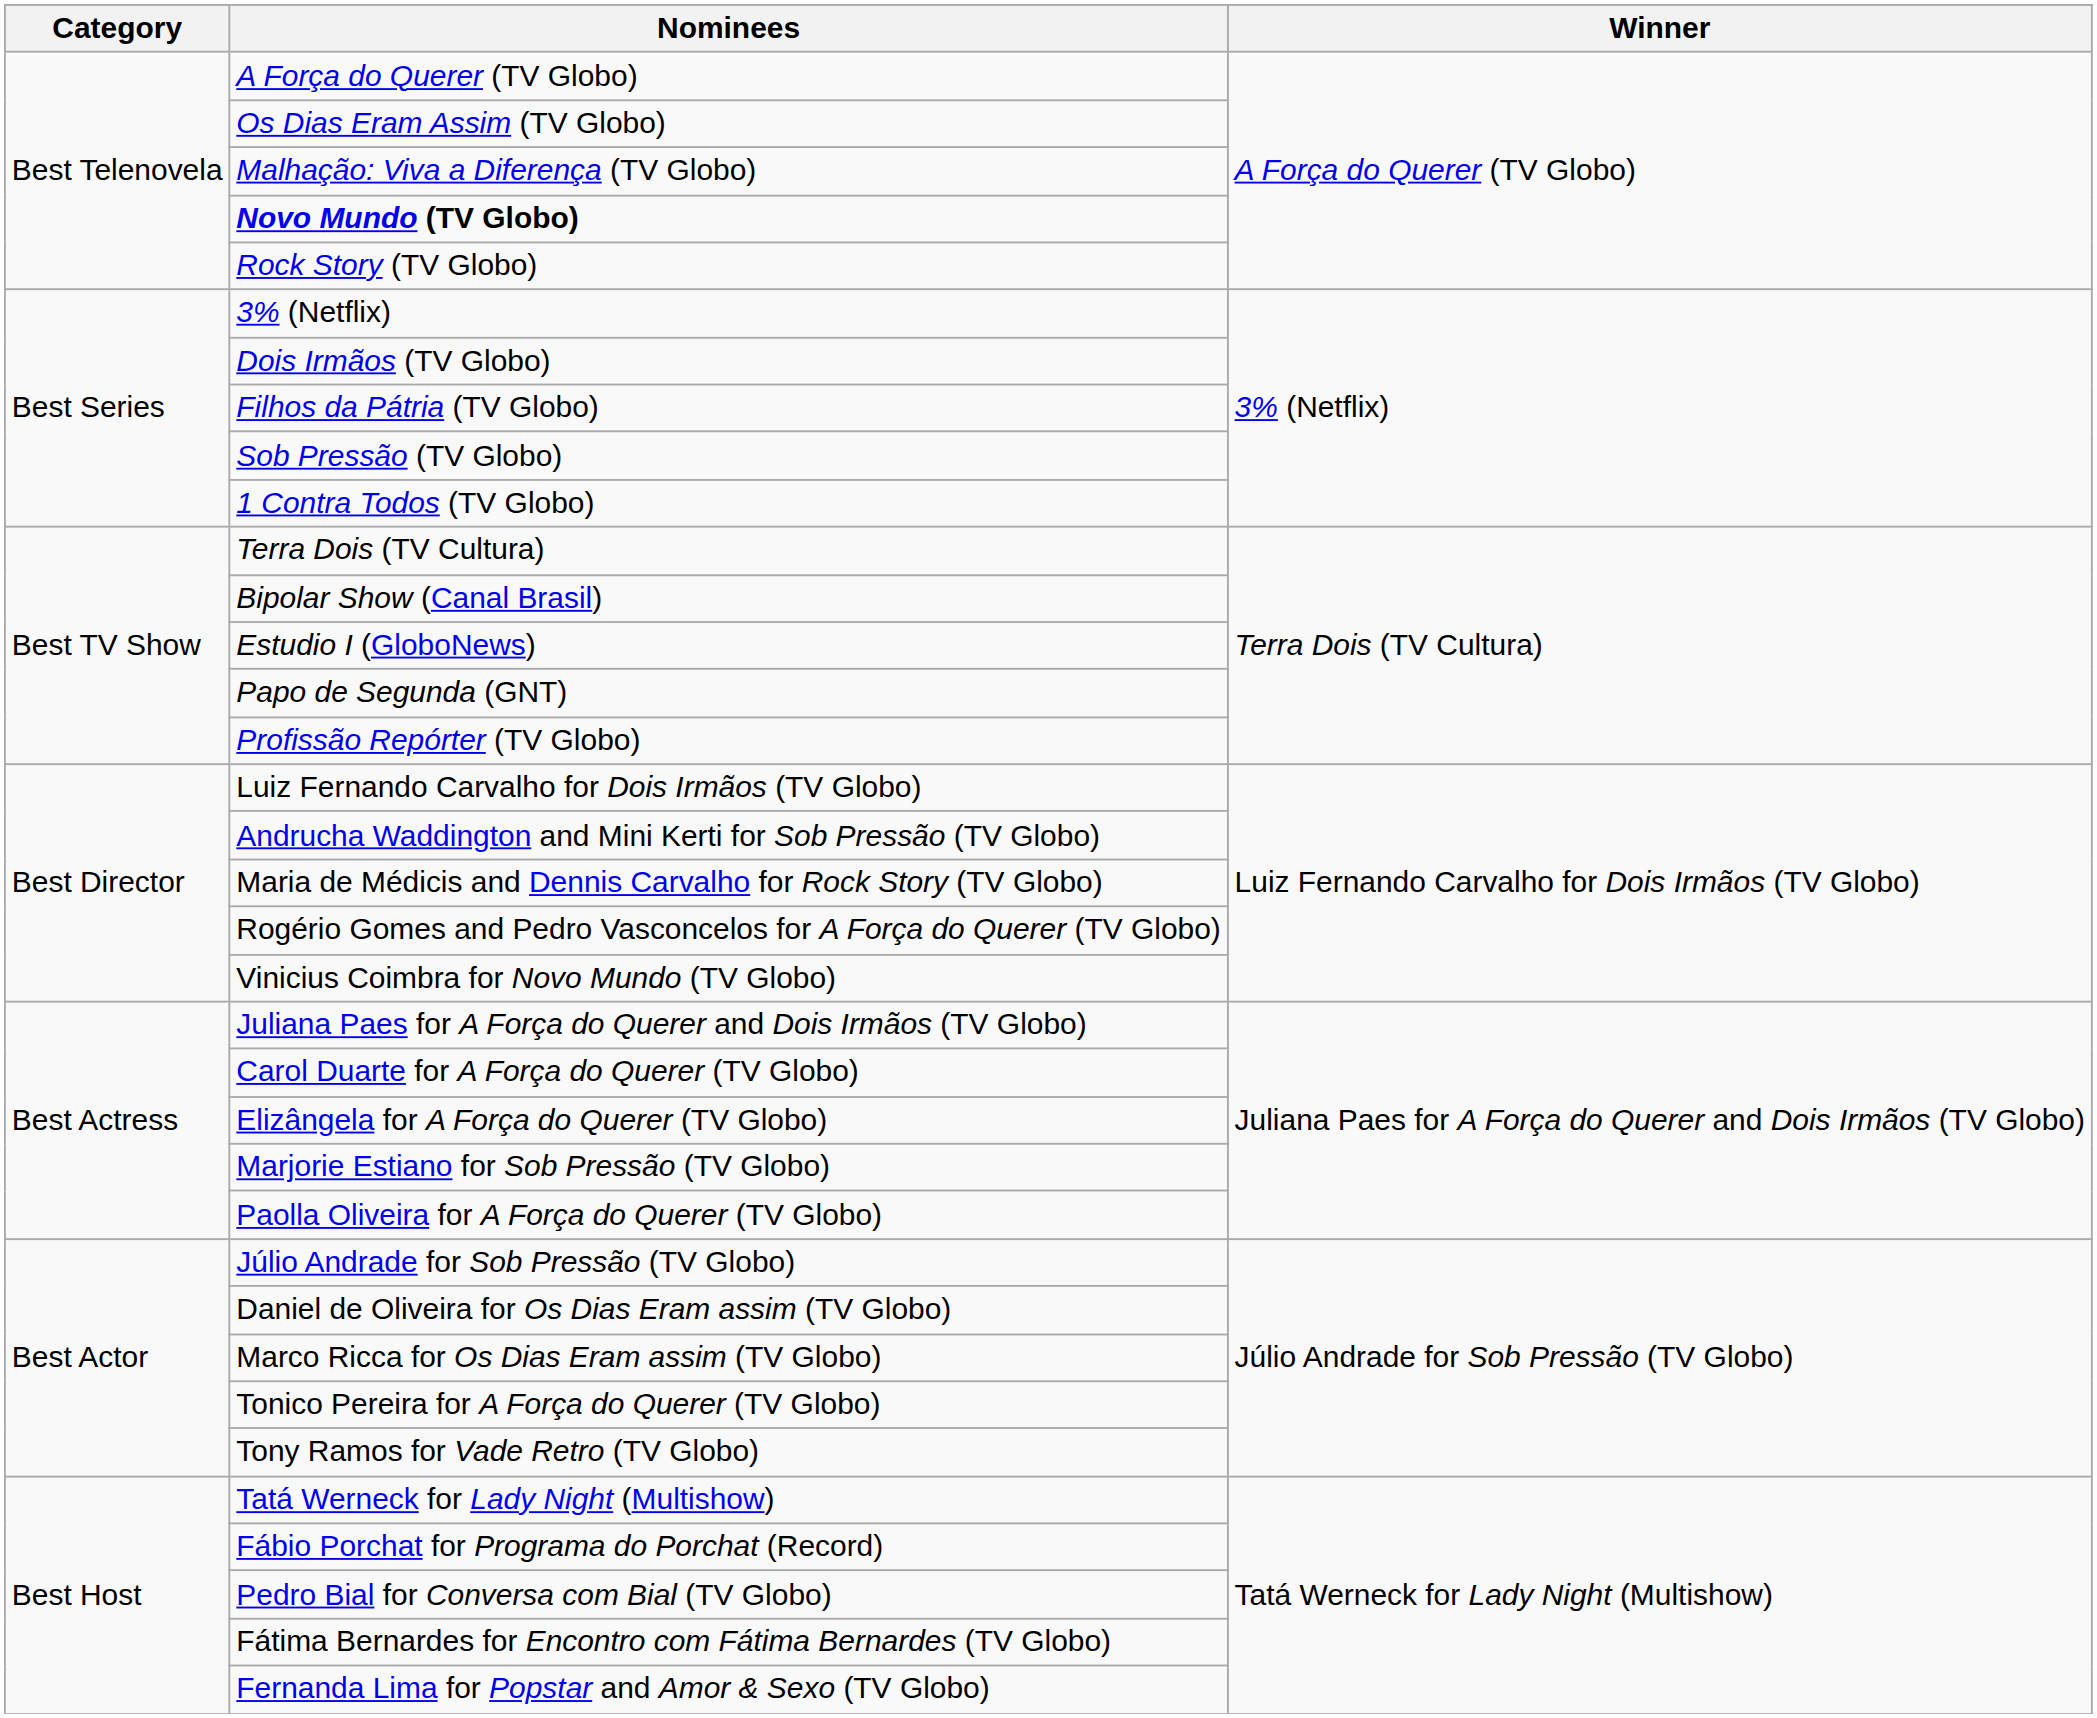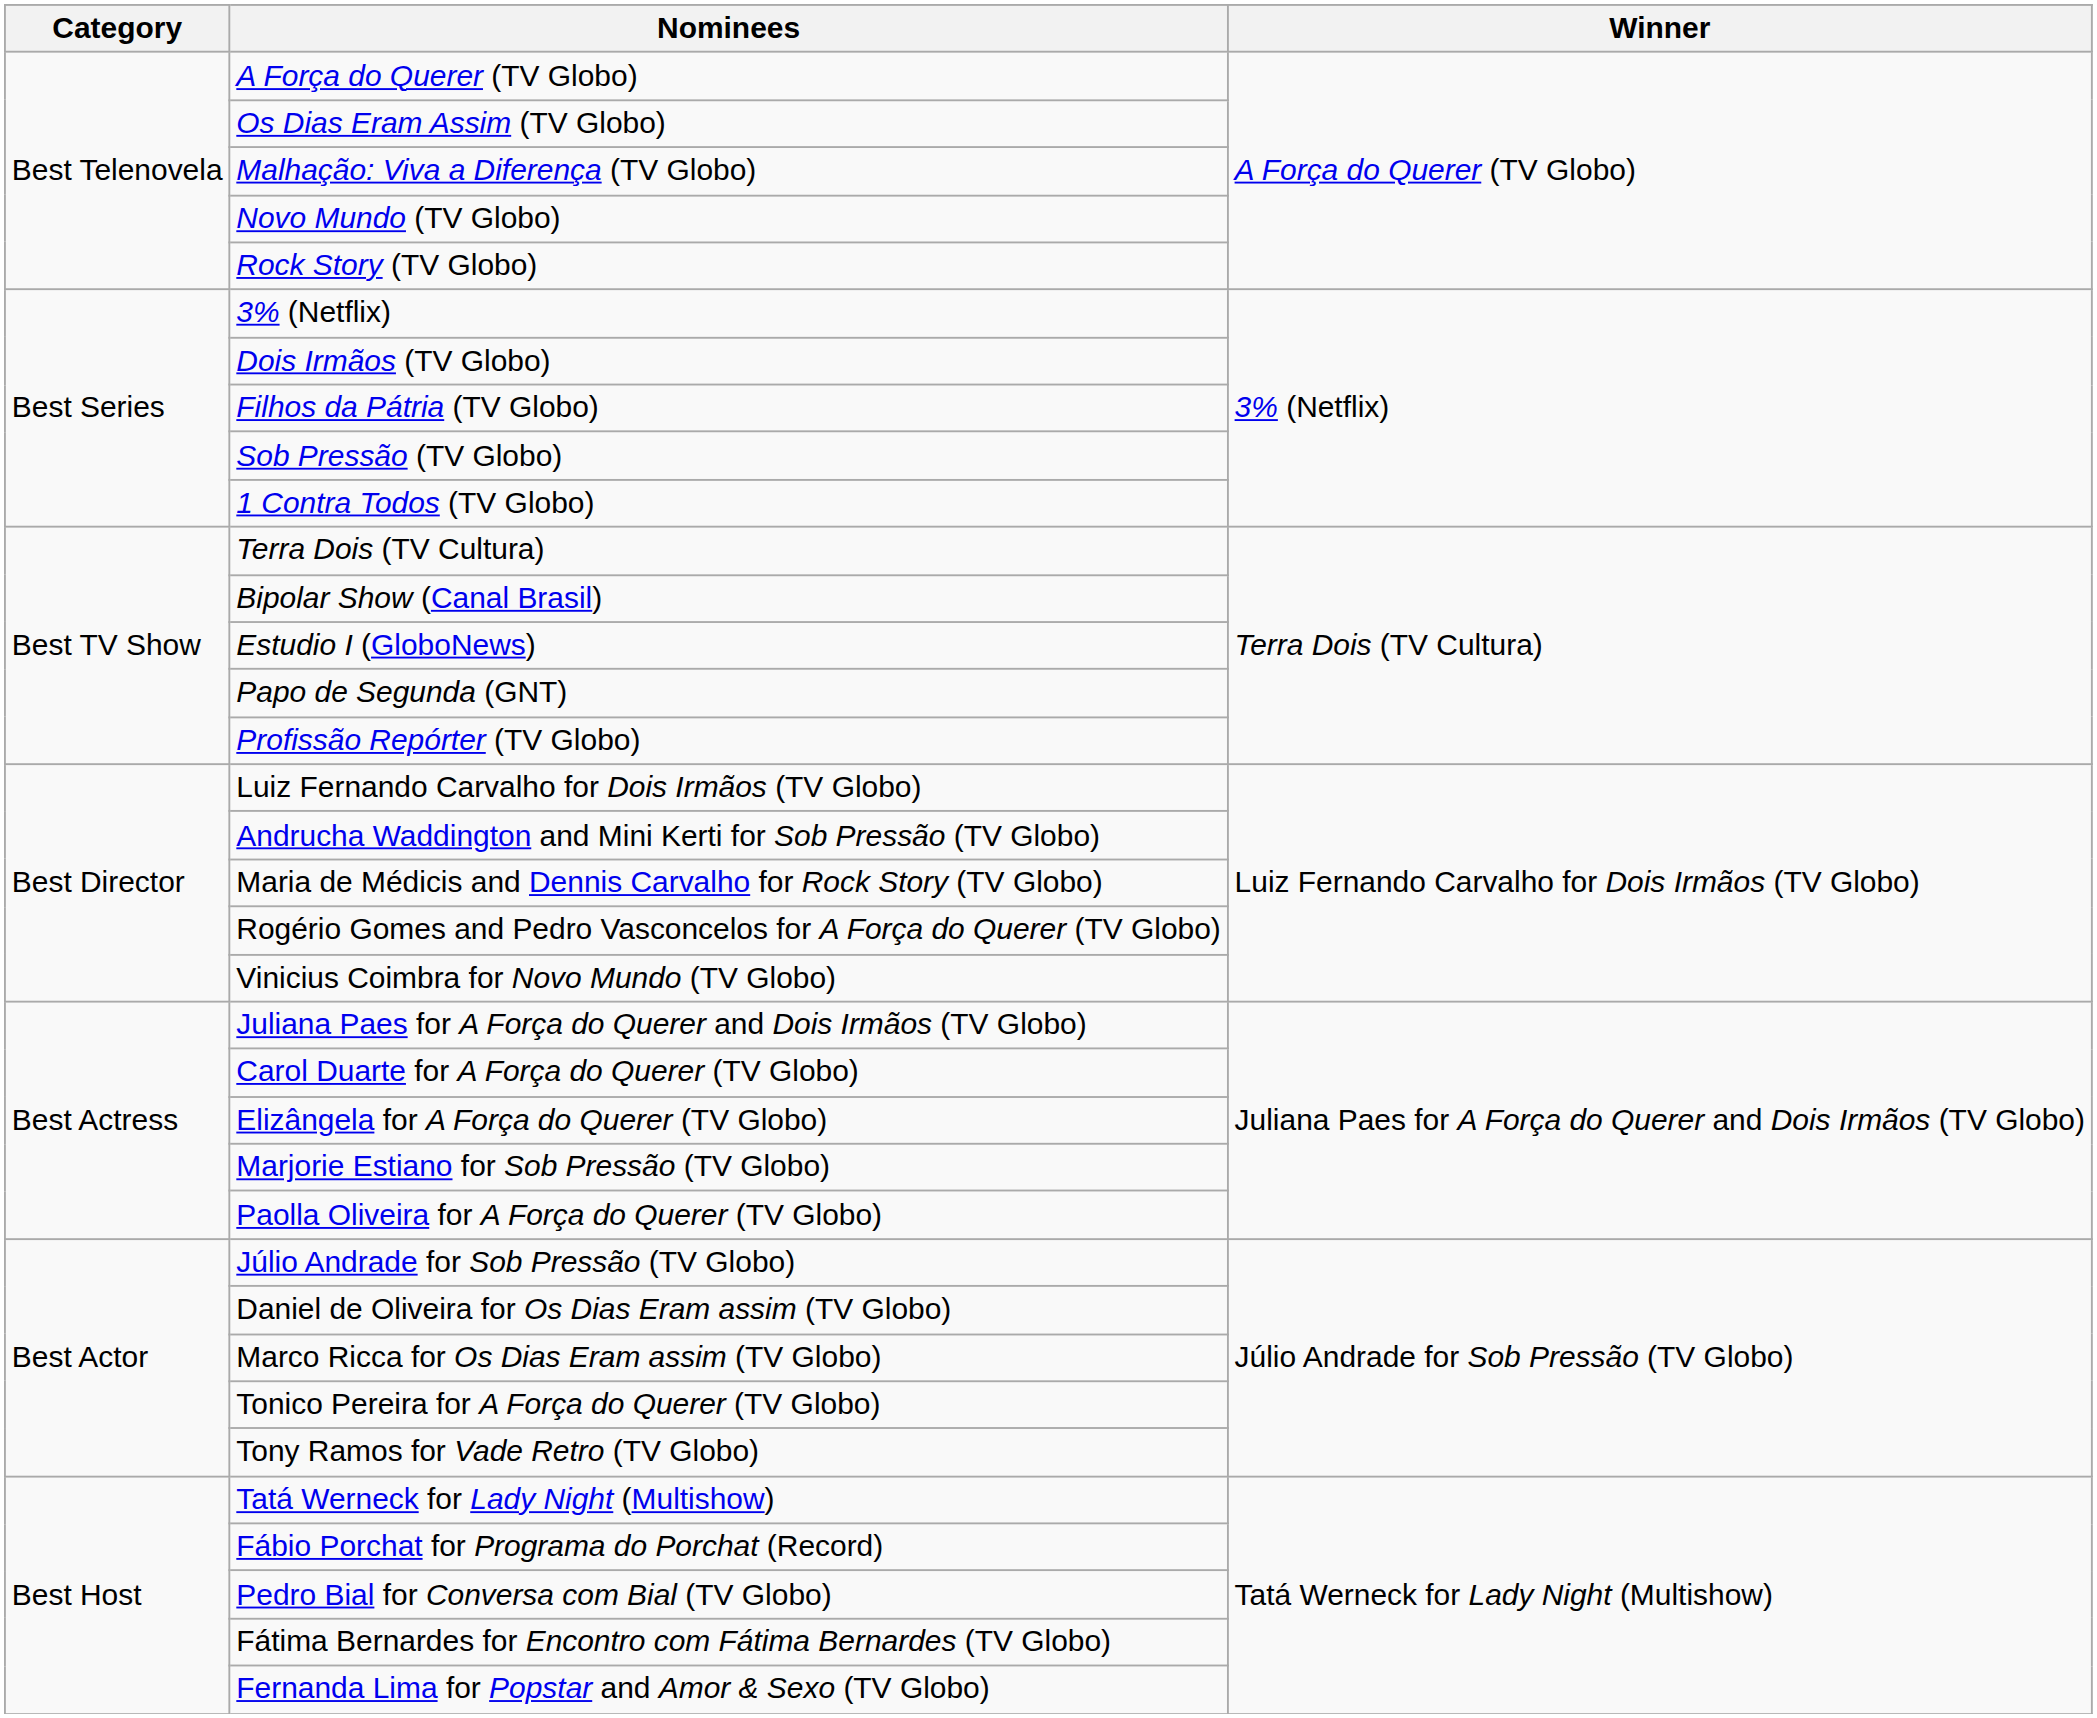(407, 218) bold -> (398, 218) normal
